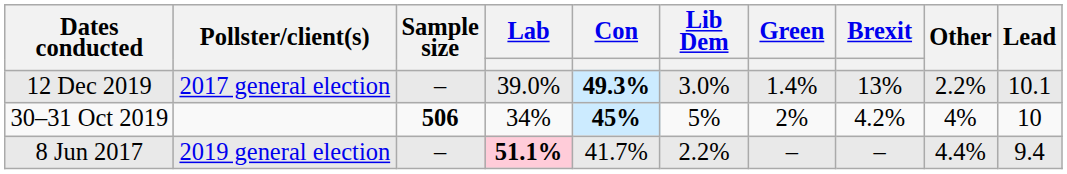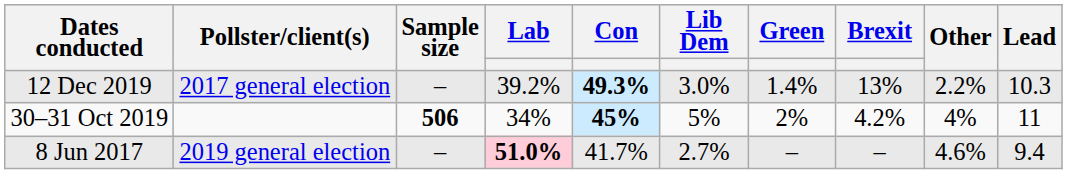(528, 86) 39.0% -> (528, 86) 39.2%
(1030, 86) 10.1 -> (1030, 86) 10.3
(1030, 118) 10 -> (1030, 118) 11
(529, 151) 51.1% -> (529, 151) 51.0%
(704, 151) 2.2% -> (704, 151) 2.7%
(960, 151) 4.4% -> (960, 151) 4.6%
